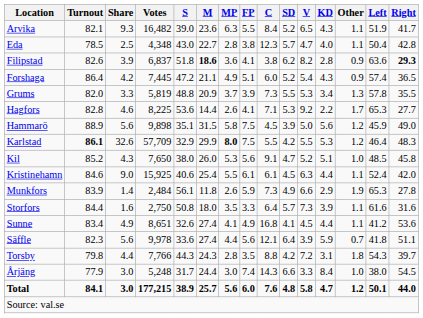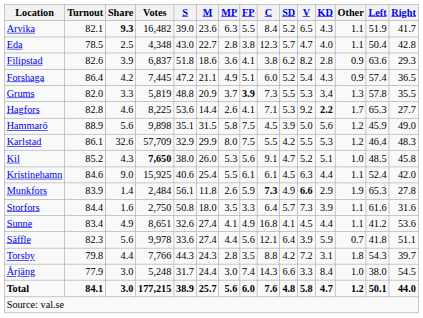(127, 28) normal -> (127, 28) bold
(208, 61) bold -> (208, 61) normal
(407, 61) bold -> (407, 61) normal
(248, 93) normal -> (248, 93) bold
(326, 110) normal -> (326, 110) bold
(94, 142) bold -> (94, 142) normal
(231, 142) bold -> (231, 142) normal
(160, 158) normal -> (160, 158) bold
(271, 191) normal -> (271, 191) bold
(306, 191) normal -> (306, 191) bold
